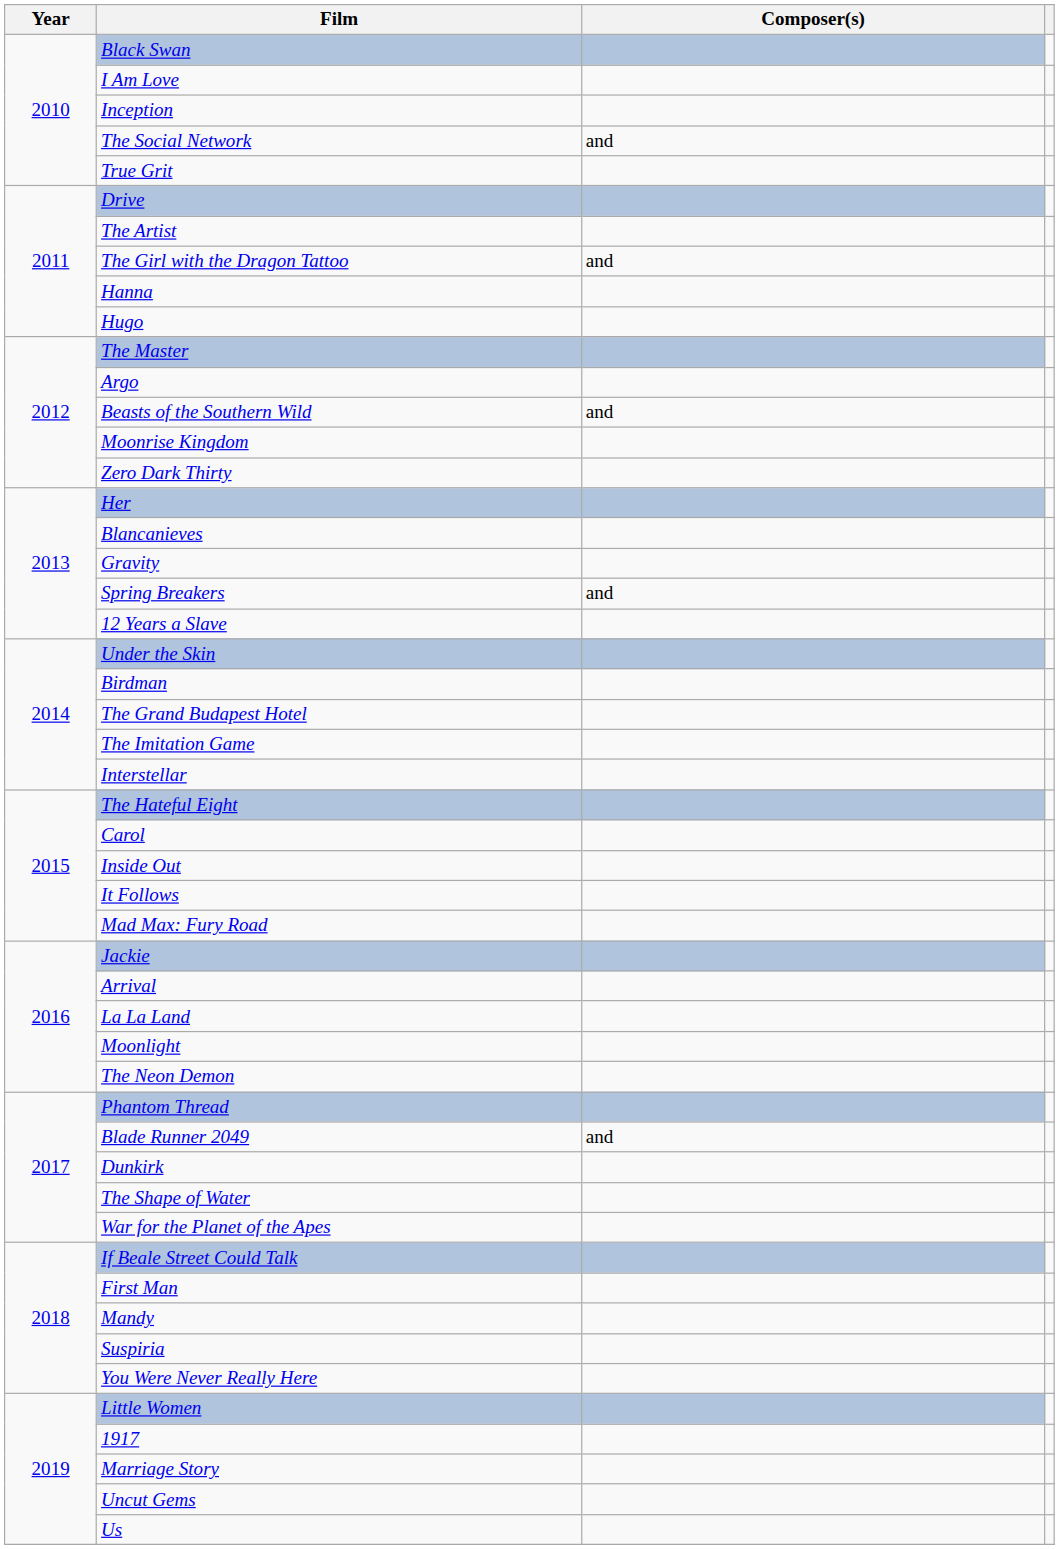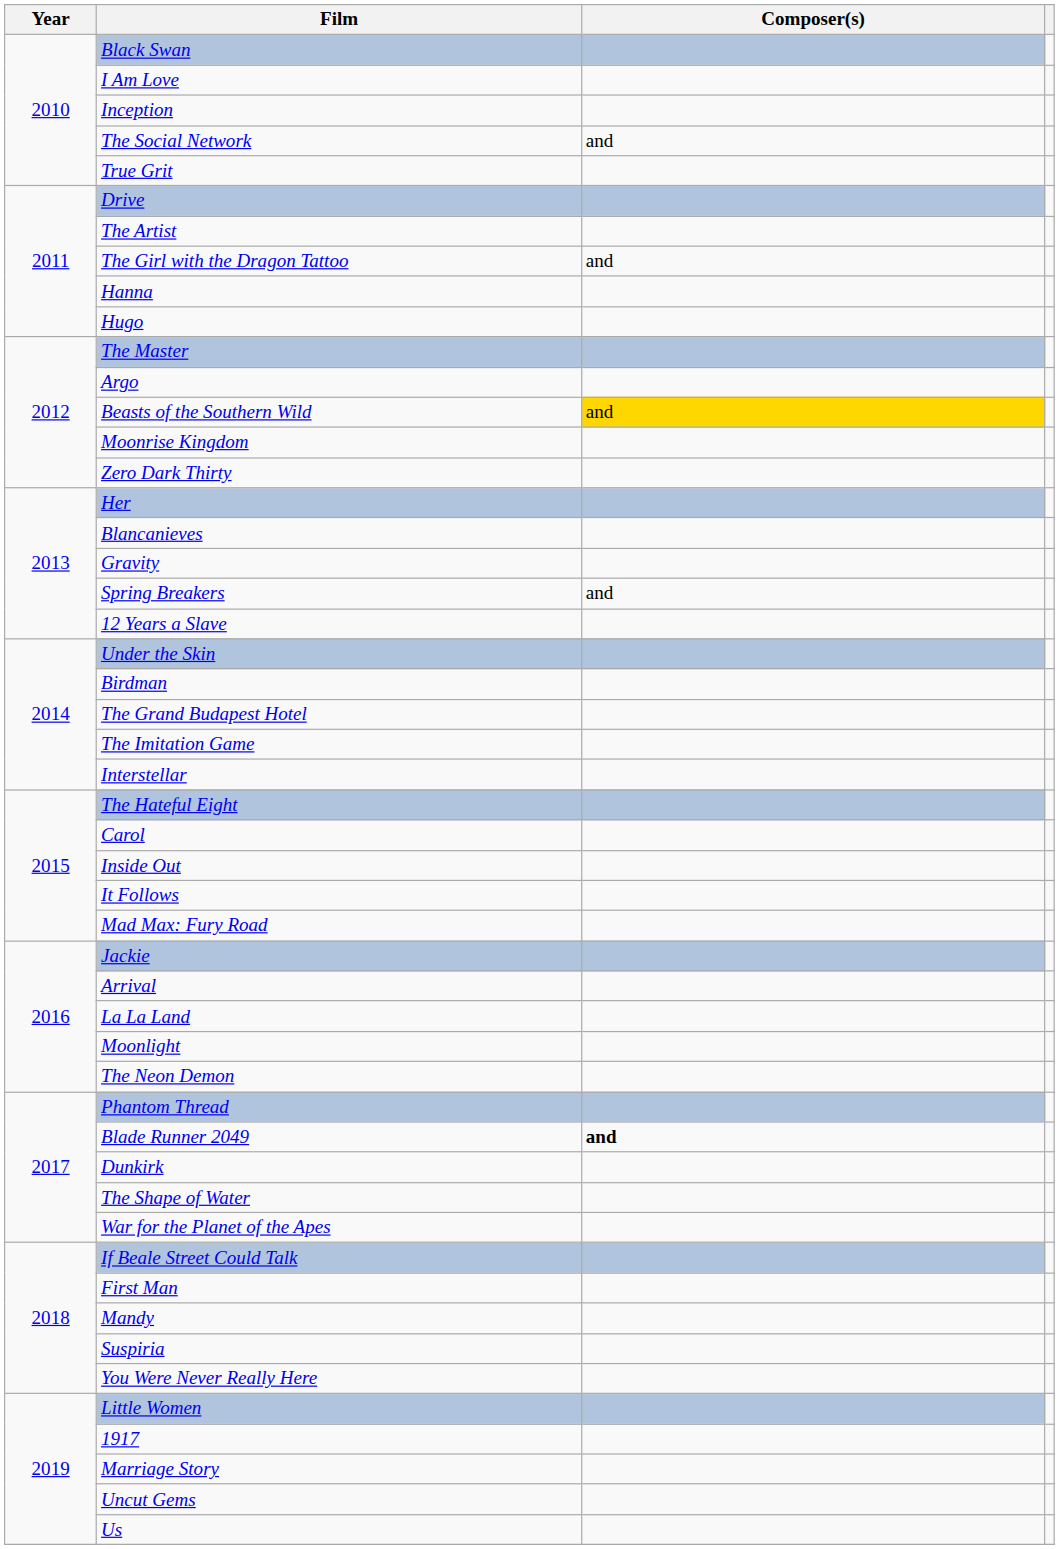(600, 412) no background -> (600, 412) gold background
(600, 1136) normal -> (601, 1136) bold
